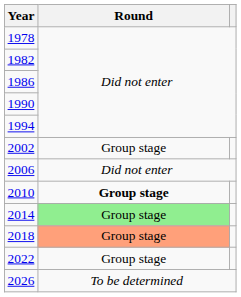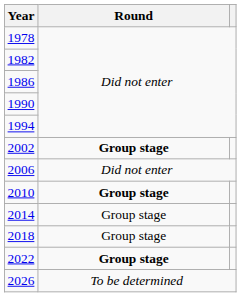(134, 148) normal -> (134, 148) bold
(134, 214) lightgreen background -> (134, 214) no background
(134, 236) lightsalmon background -> (134, 236) no background
(134, 258) normal -> (134, 258) bold
